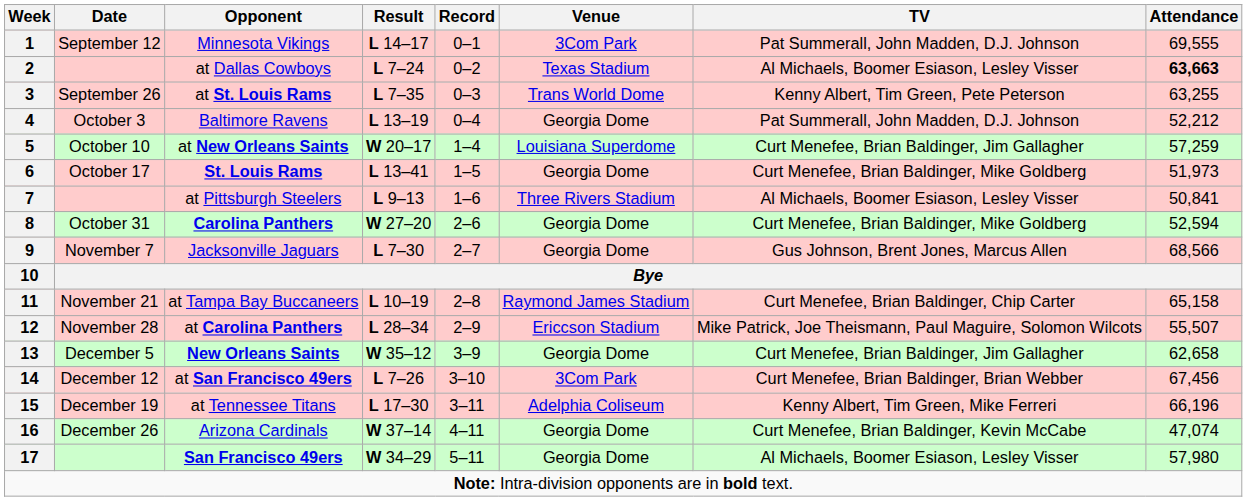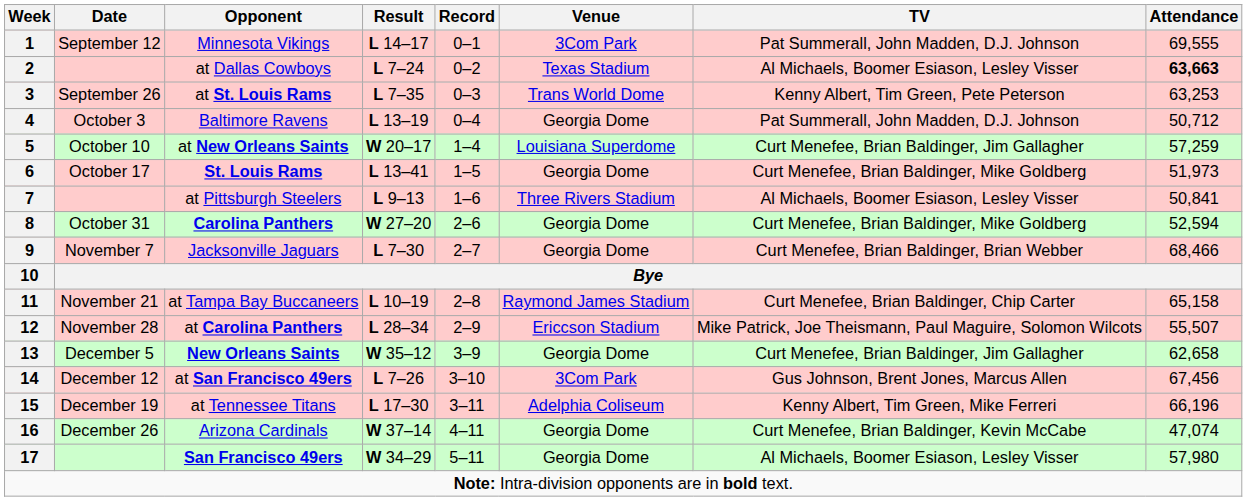(1194, 95) 63,255 -> (1194, 95) 63,253
(1194, 120) 52,212 -> (1194, 120) 50,712
(919, 250) Gus Johnson, Brent Jones, Marcus Allen -> (919, 250) Curt Menefee, Brian Baldinger, Brian Webber
(1194, 250) 68,566 -> (1194, 250) 68,466
(919, 379) Curt Menefee, Brian Baldinger, Brian Webber -> (919, 379) Gus Johnson, Brent Jones, Marcus Allen
